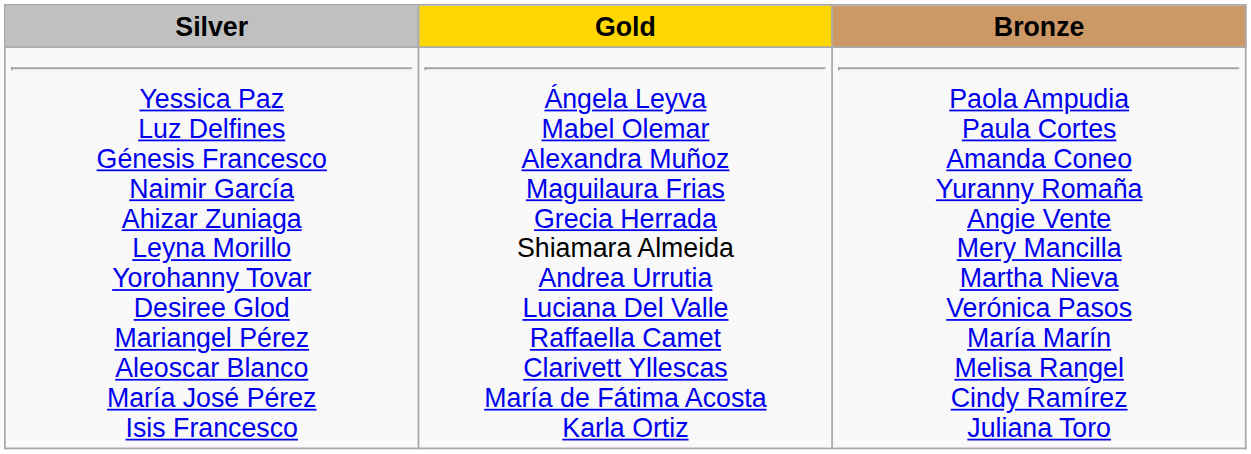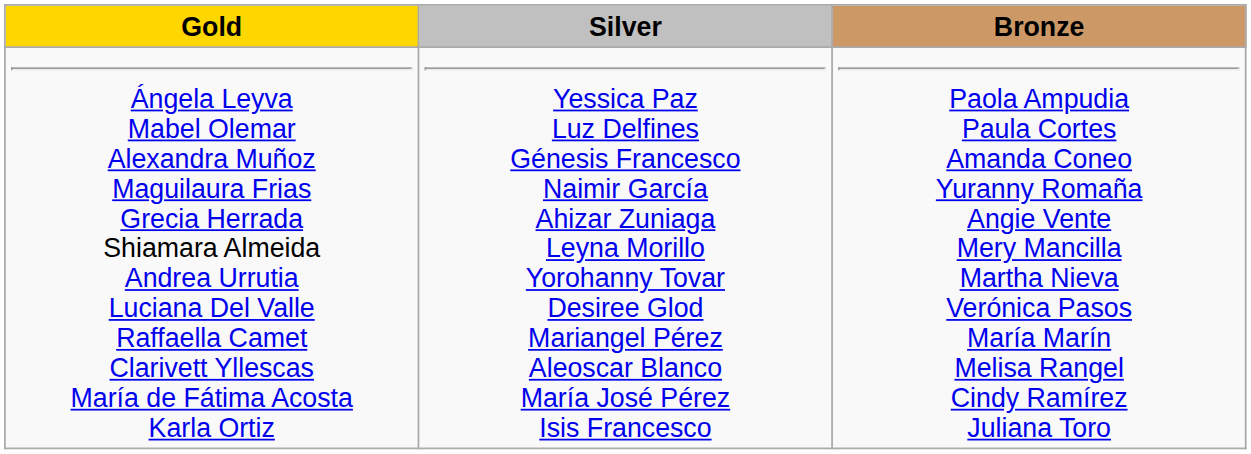columns swapped: (625, 26) <-> (212, 26)
